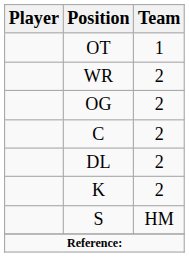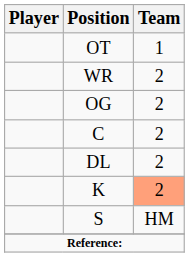(159, 190) no background -> (159, 190) lightsalmon background
